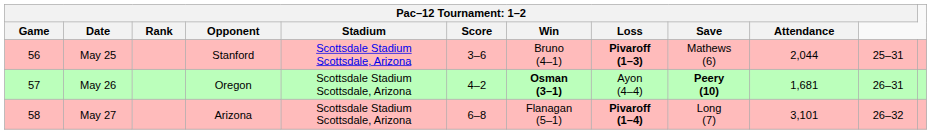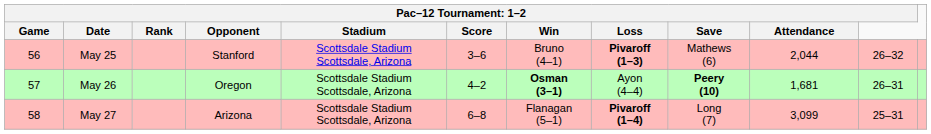(888, 54) 25–31 -> (888, 54) 26–32
(804, 114) 3,101 -> (804, 114) 3,099
(888, 114) 26–32 -> (888, 114) 25–31
